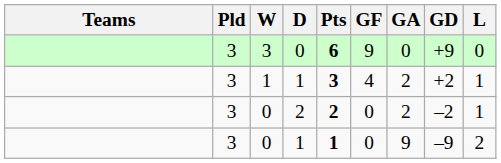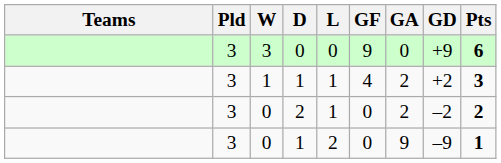columns swapped: (479, 19) <-> (334, 19)
